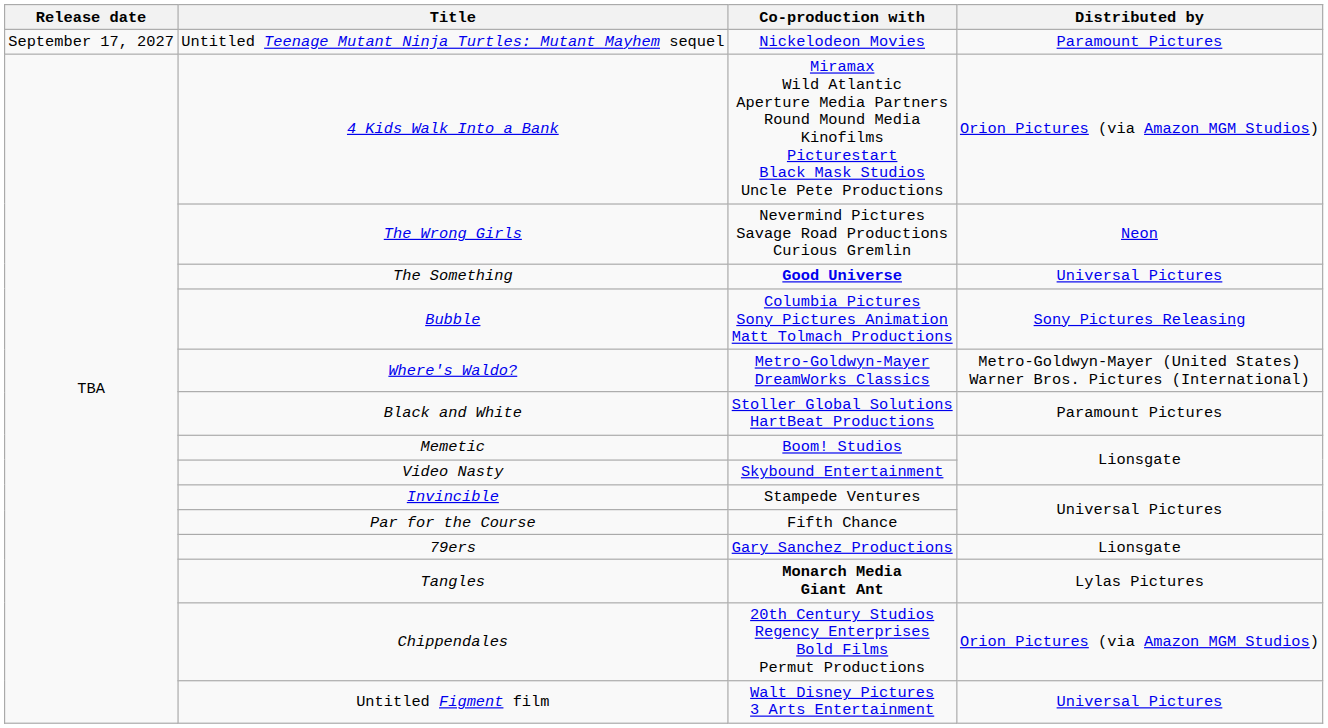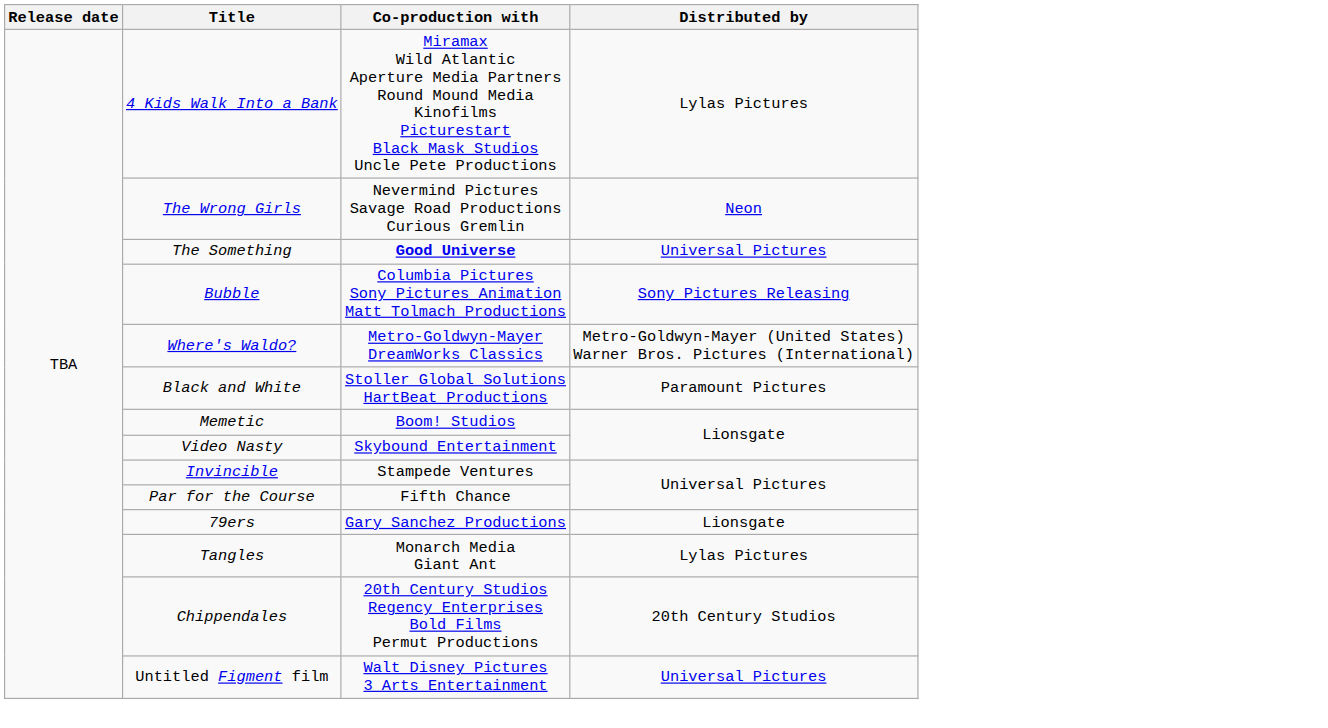- row: (453, 42)
(1139, 129) Orion Pictures (via Amazon MGM Studios) -> (744, 104) Lylas Pictures
(842, 581) bold -> (456, 556) normal
(1139, 641) Orion Pictures (via Amazon MGM Studios) -> (744, 616) 20th Century Studios
